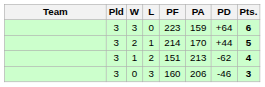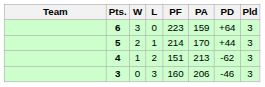columns swapped: (116, 12) <-> (248, 12)
